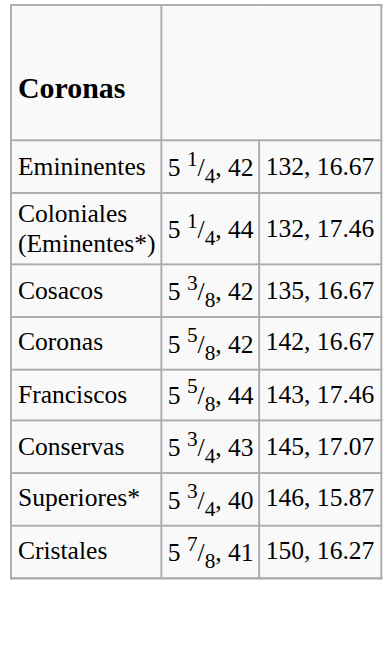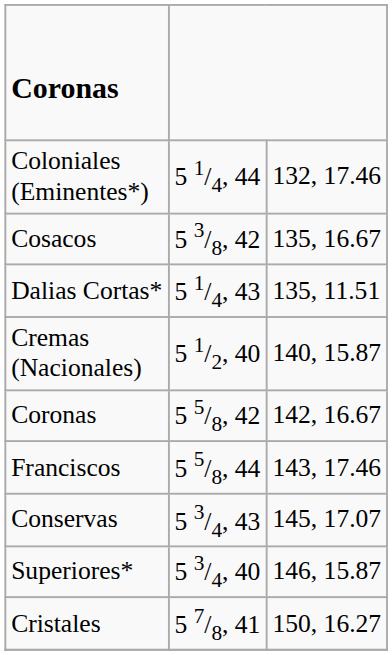- row: (82, 165)
+ row: (87, 290)
+ row: (76, 352)
